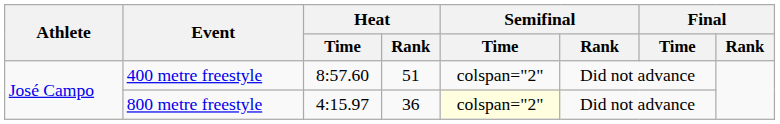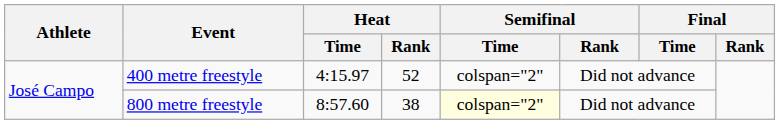(343, 75) 8:57.60 -> (343, 75) 4:15.97
(411, 75) 51 -> (411, 75) 52
(343, 104) 4:15.97 -> (343, 104) 8:57.60
(411, 104) 36 -> (411, 104) 38
